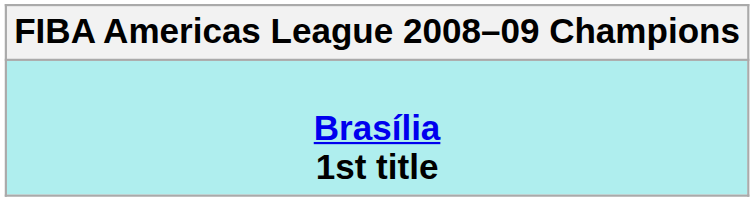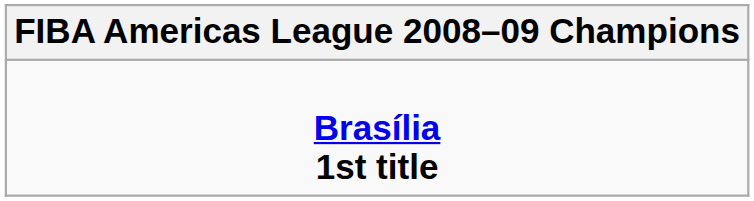(377, 146) paleturquoise background -> (377, 146) no background
